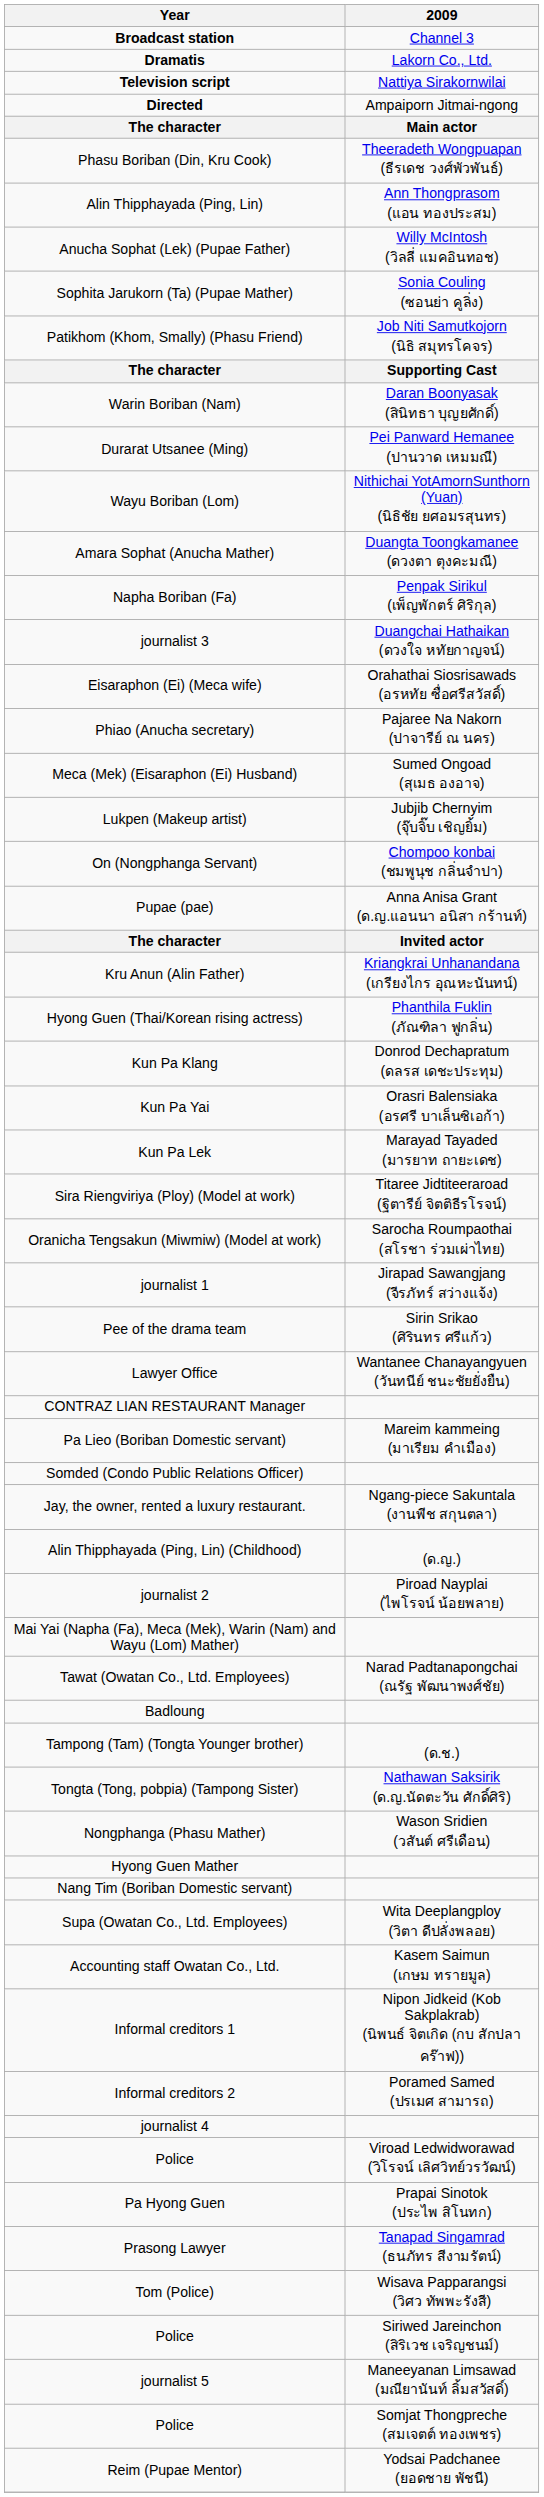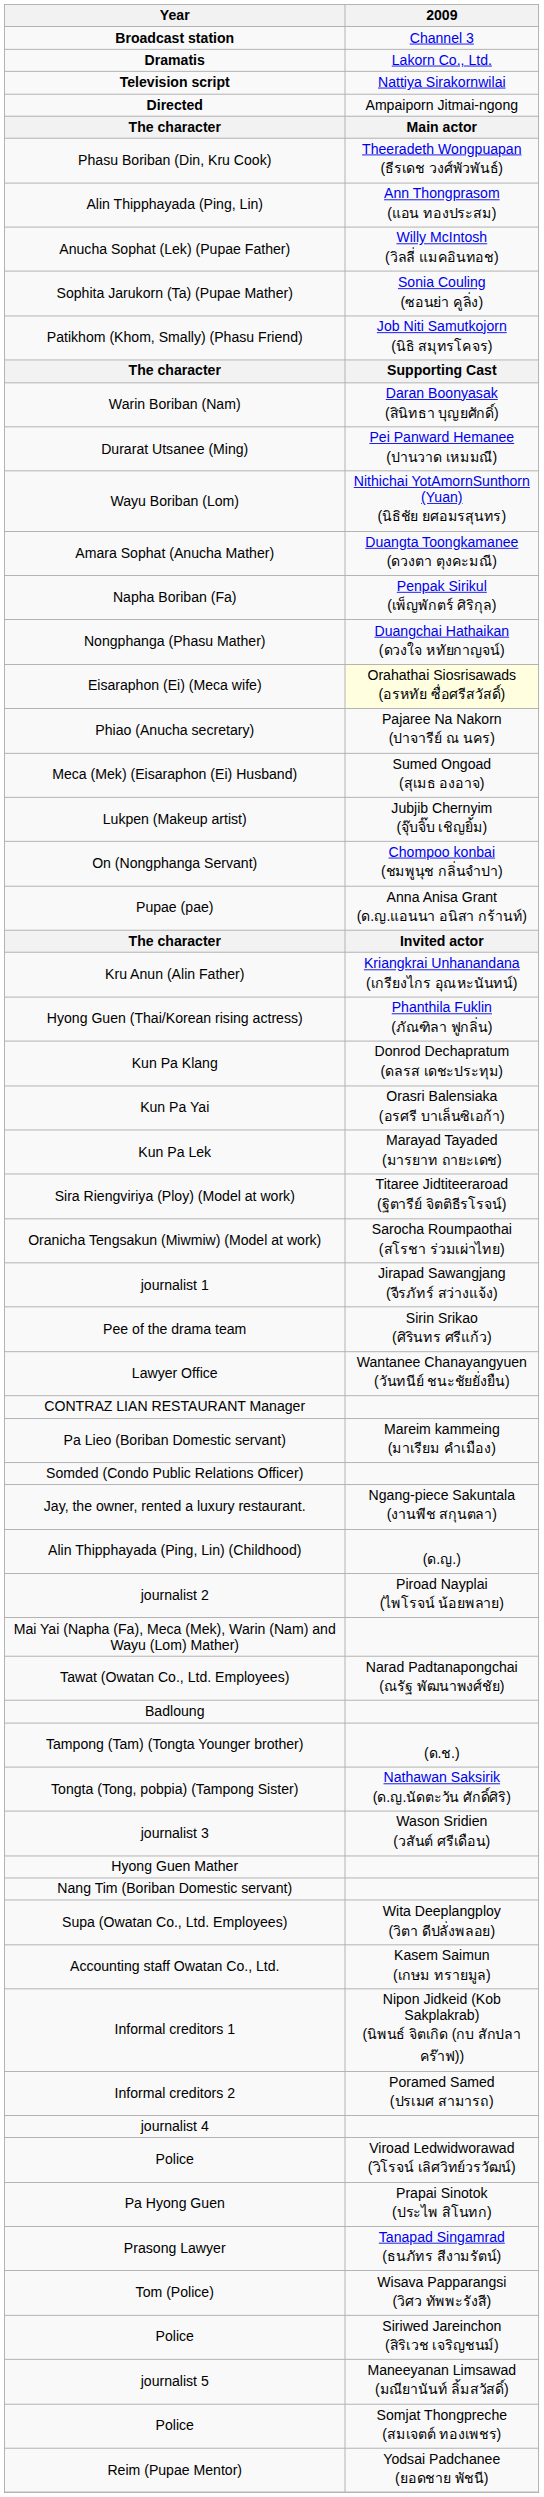(175, 642) journalist 3 -> (175, 642) Nongphanga (Phasu Mather)
(442, 685) no background -> (442, 685) lightyellow background
(175, 1833) Nongphanga (Phasu Mather) -> (175, 1833) journalist 3
